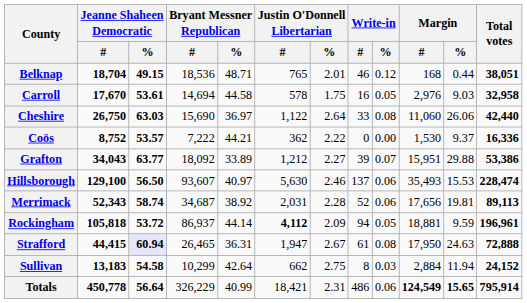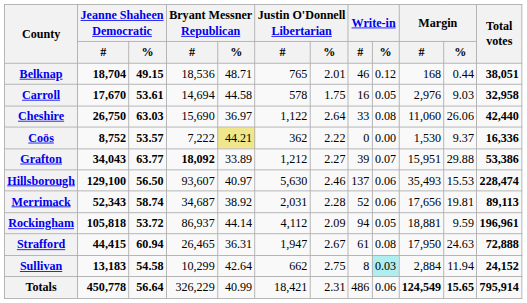(239, 138) no background -> (239, 138) khaki background
(198, 159) normal -> (198, 159) bold
(294, 223) bold -> (294, 223) normal
(150, 245) lavender background -> (150, 245) no background
(386, 266) no background -> (386, 266) paleturquoise background
